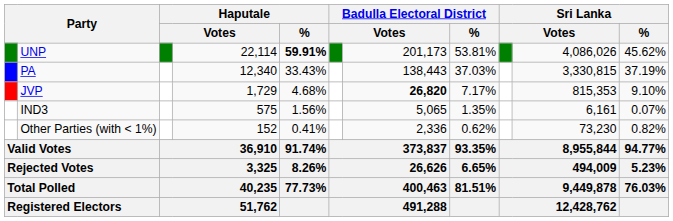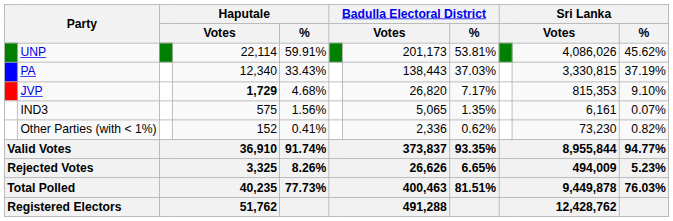(306, 52) bold -> (306, 52) normal
(262, 91) normal -> (262, 91) bold
(428, 91) bold -> (428, 91) normal
